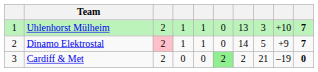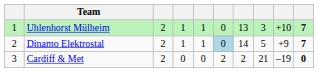(163, 43) pink background -> (163, 43) no background
(223, 43) no background -> (223, 43) lightblue background
(223, 59) lightgreen background -> (223, 59) no background
